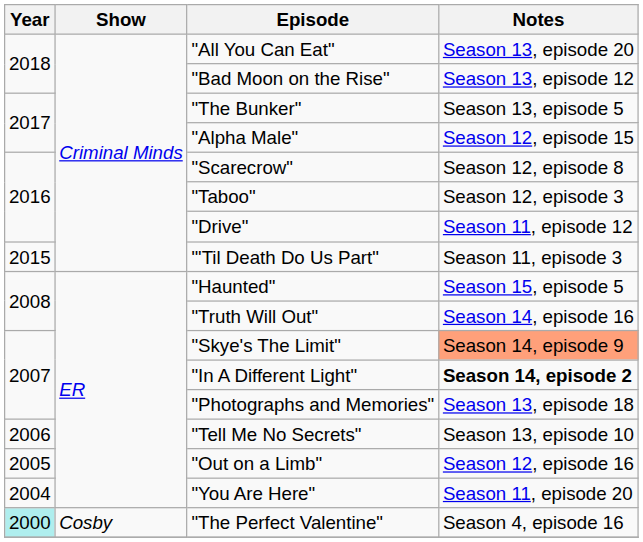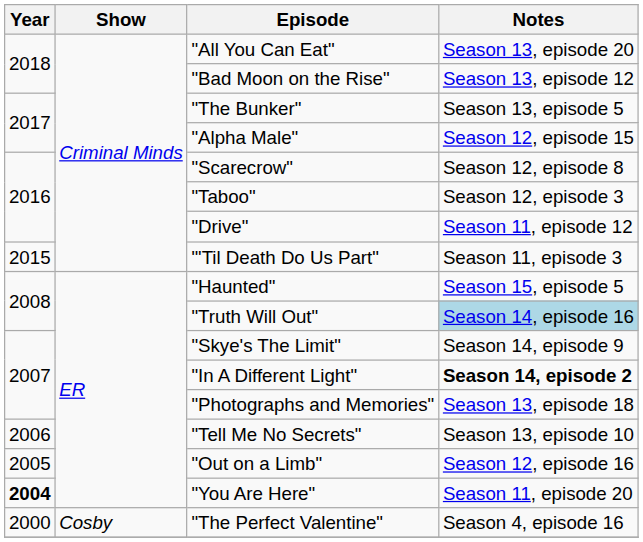(538, 316) no background -> (538, 316) lightblue background
(533, 345) lightsalmon background -> (533, 345) no background
(30, 493) normal -> (30, 493) bold
(30, 523) paleturquoise background -> (30, 523) no background
